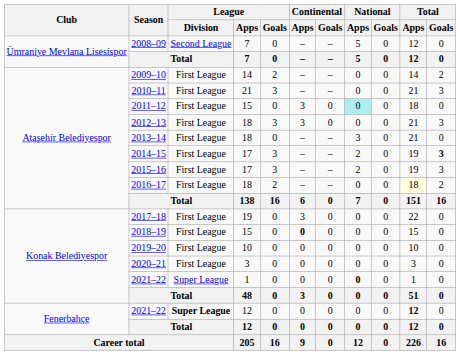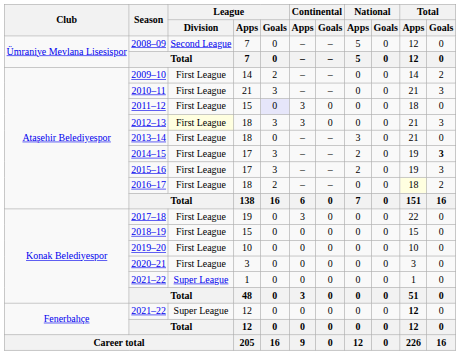(275, 106) no background -> (275, 106) lavender background
(358, 106) paleturquoise background -> (358, 106) no background
(201, 122) no background -> (201, 122) lightyellow background
(303, 232) bold -> (303, 232) normal
(358, 279) bold -> (358, 279) normal
(201, 311) bold -> (201, 311) normal
